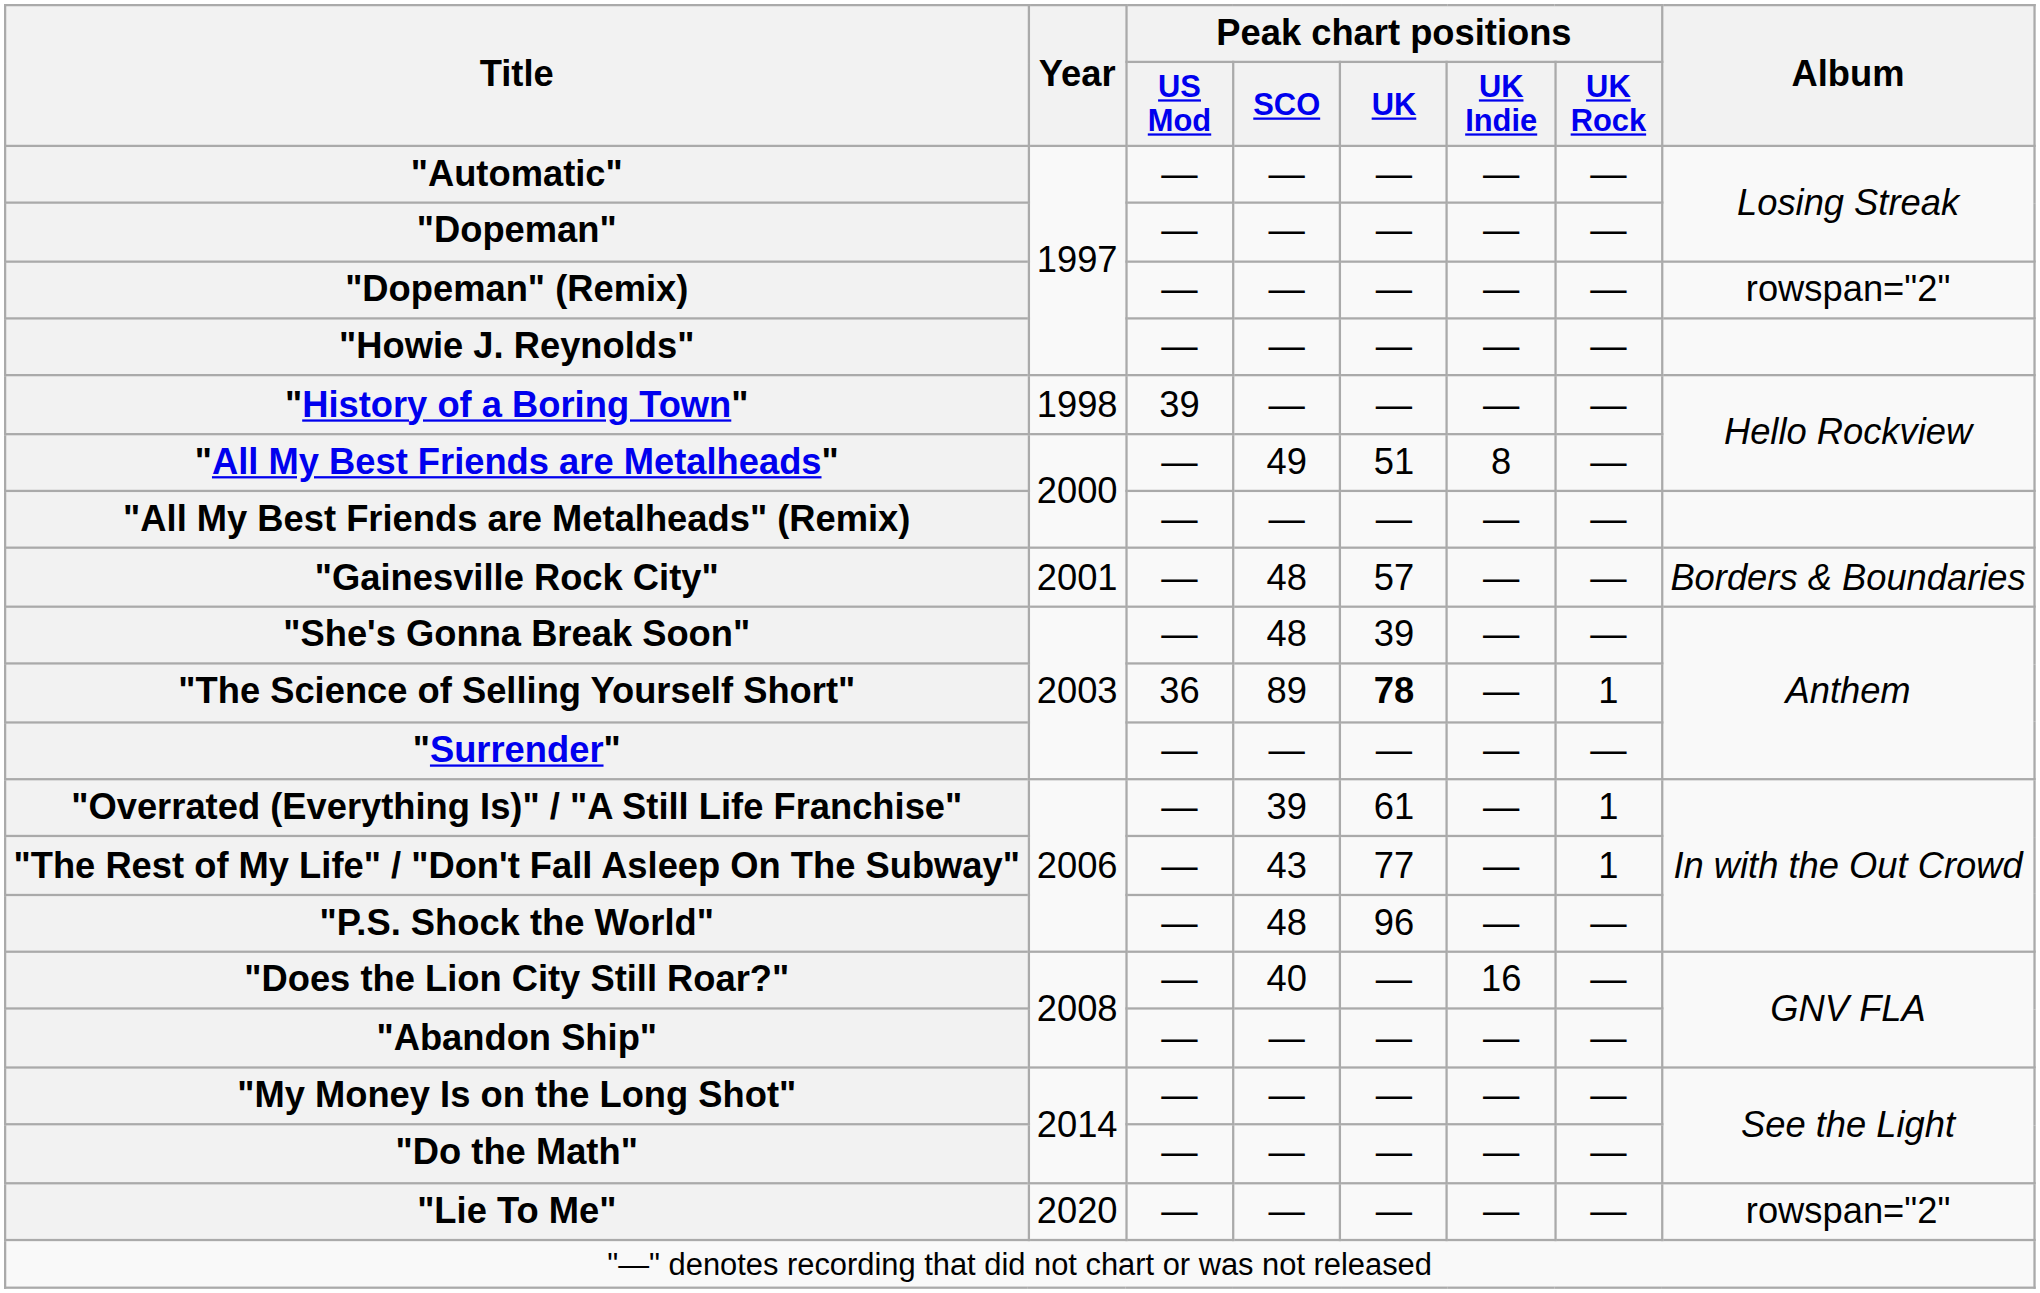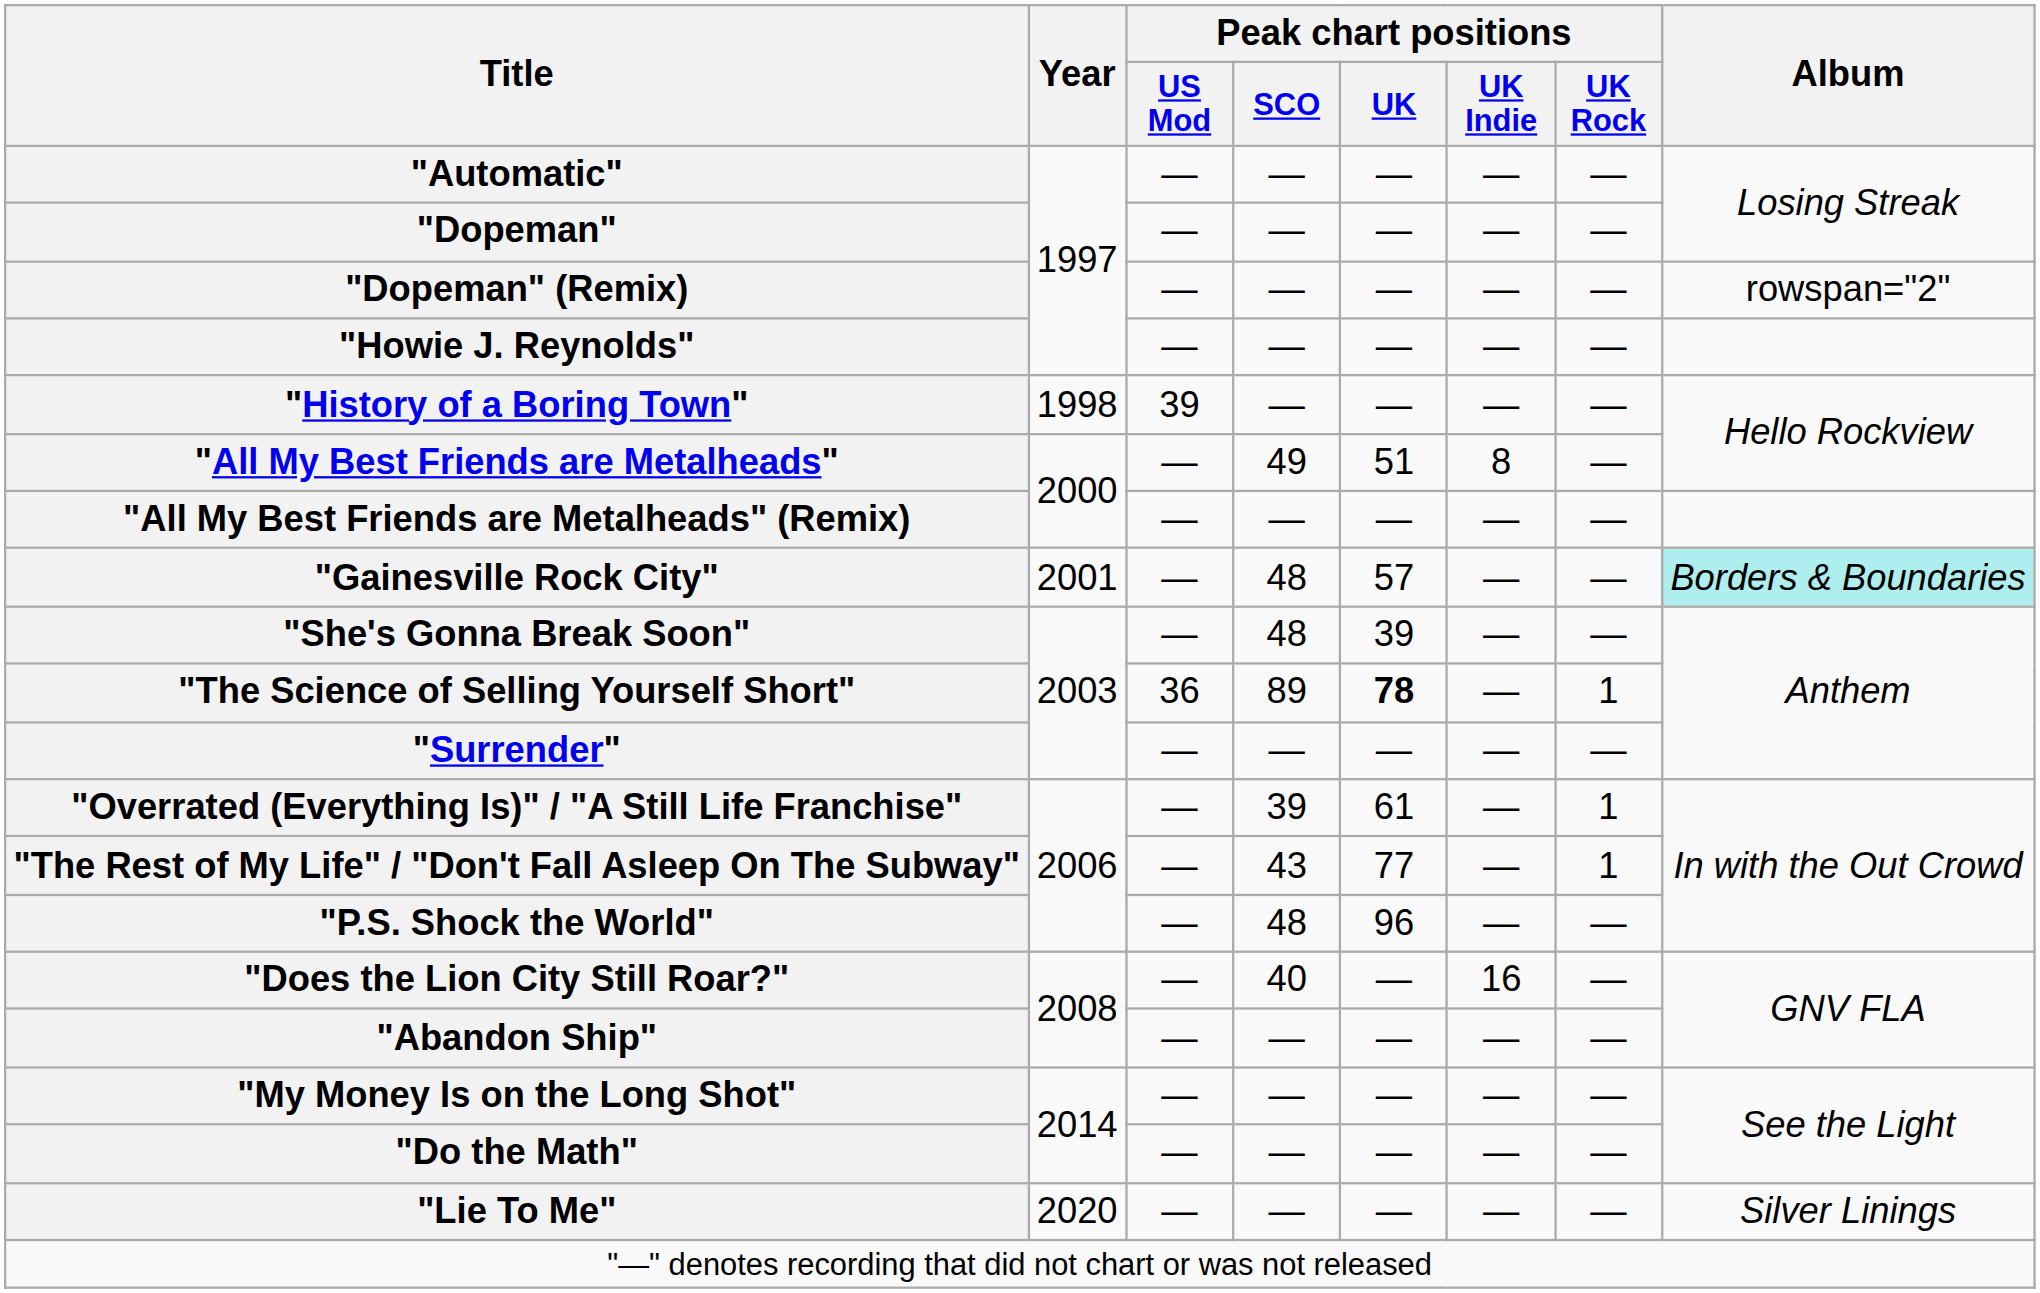(1848, 576) no background -> (1848, 576) paleturquoise background
(1848, 1210) rowspan="2" -> (1848, 1210) Silver Linings
